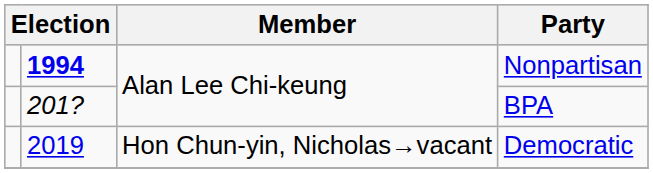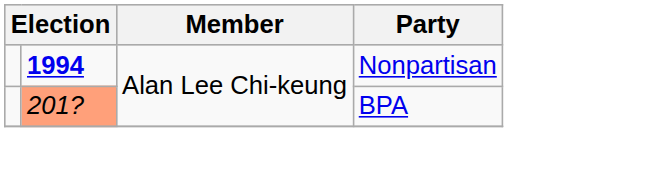(55, 106) no background -> (55, 106) lightsalmon background
- row: (569, 146)
